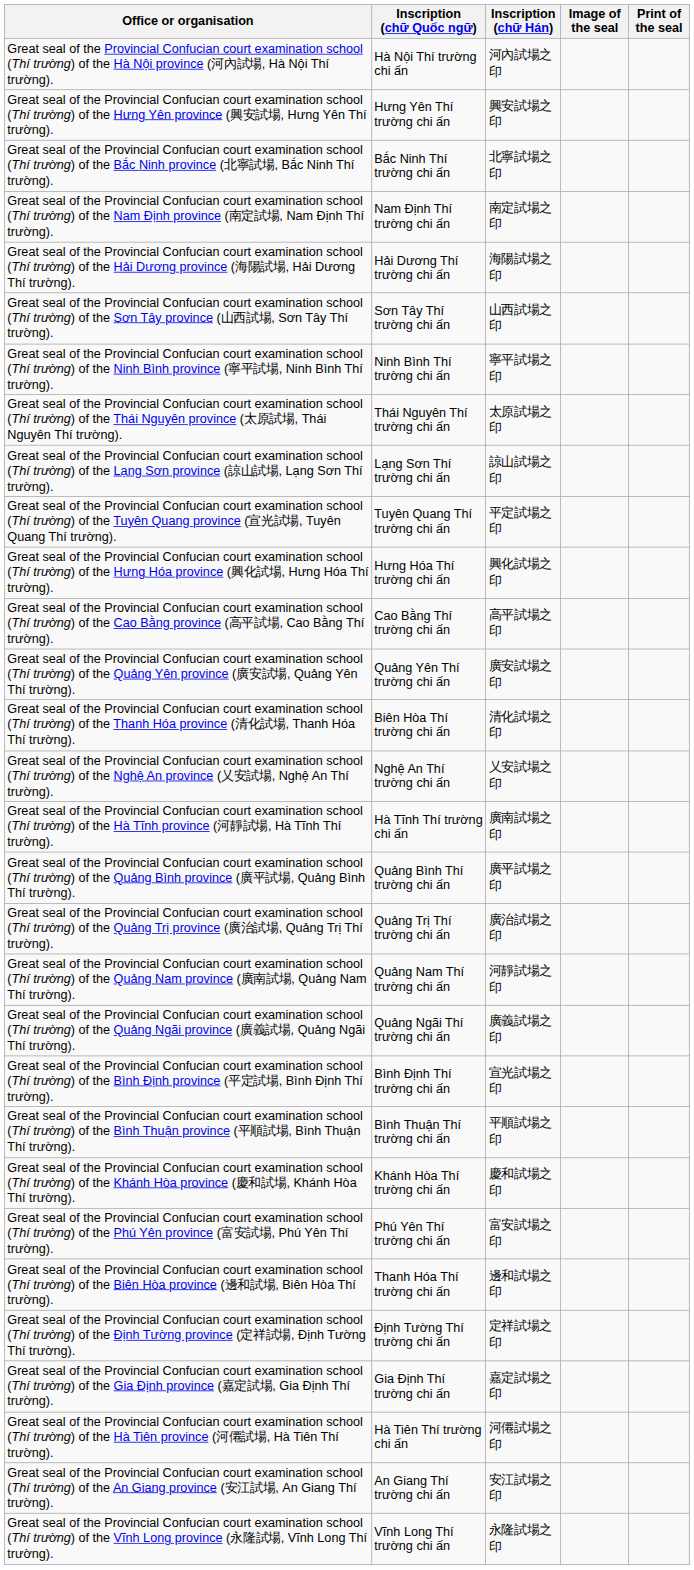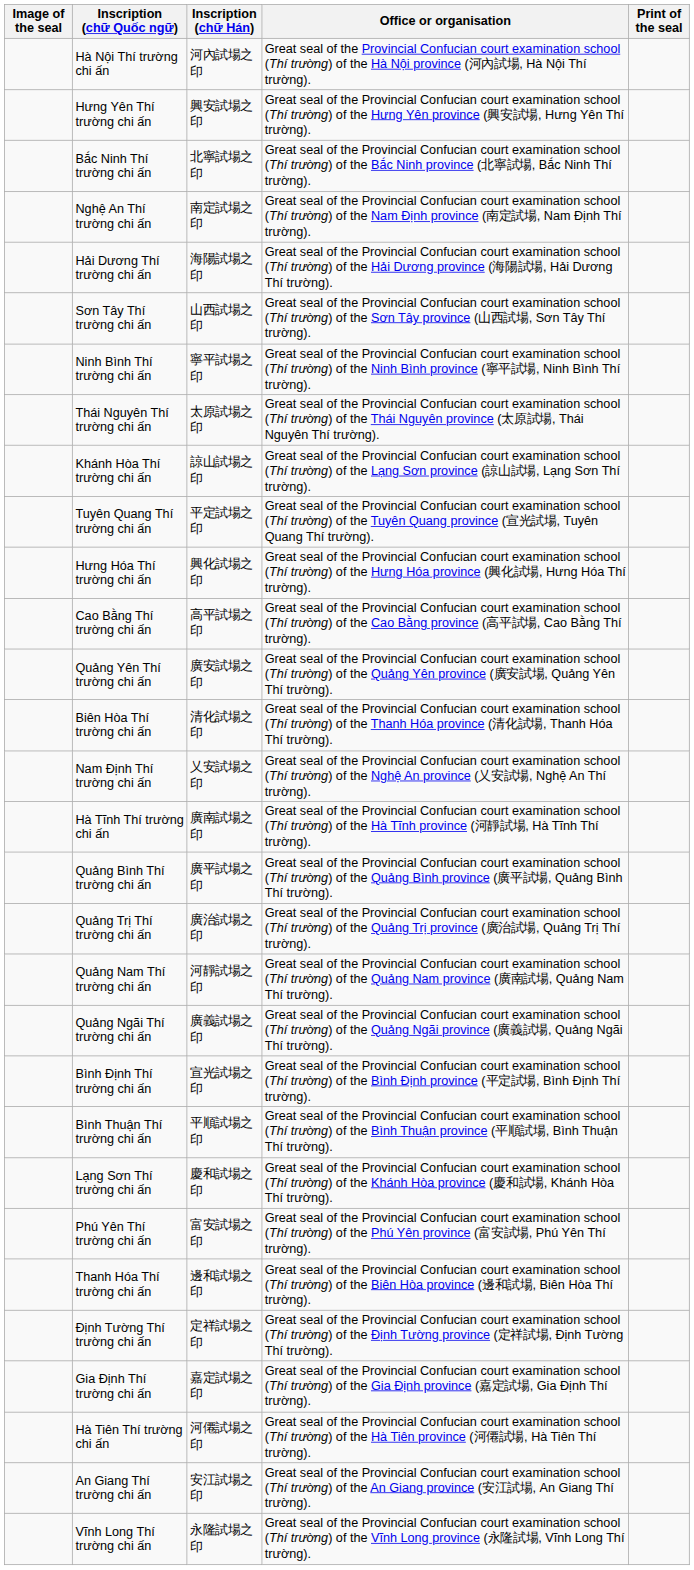columns swapped: (188, 21) <-> (595, 21)
(413, 216) Nam Định Thí trường chi ấn -> (113, 216) Nghệ An Thí trường chi ấn
(413, 471) Lạng Sơn Thí trường chi ấn -> (118, 471) Khánh Hòa Thí trường chi ấn
(412, 776) Nghệ An Thí trường chi ấn -> (114, 776) Nam Định Thí trường chi ấn
(417, 1183) Khánh Hòa Thí trường chi ấn -> (114, 1183) Lạng Sơn Thí trường chi ấn
